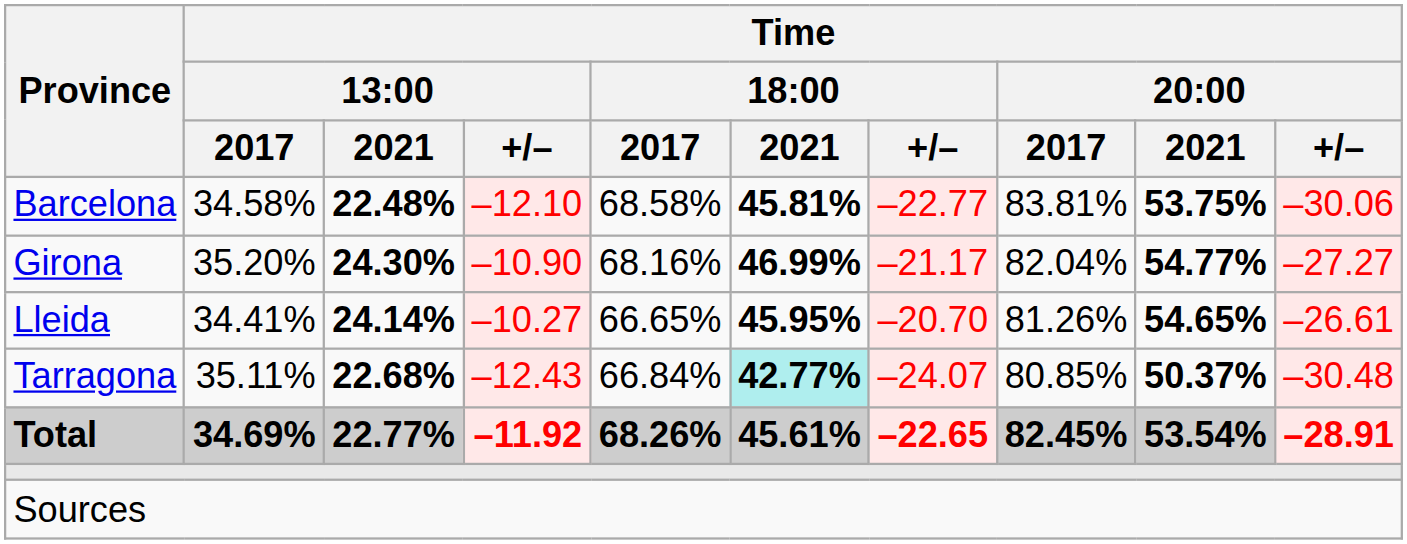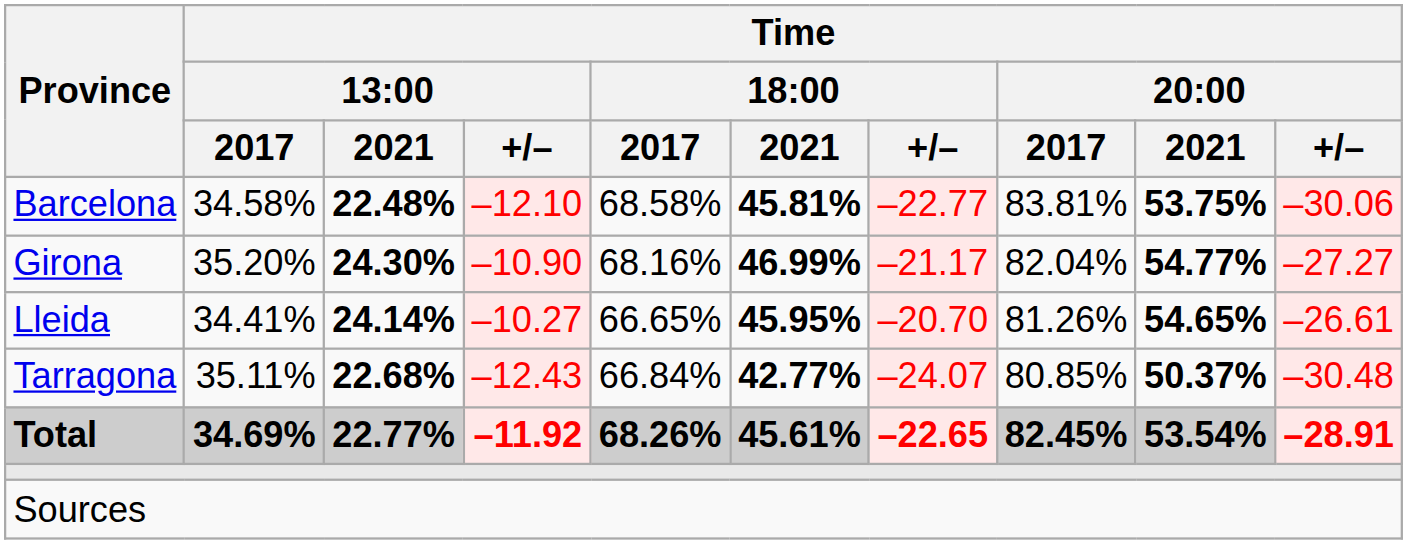(799, 377) paleturquoise background -> (799, 377) no background
